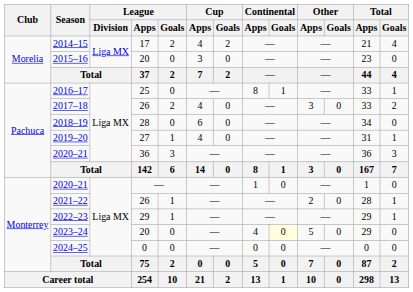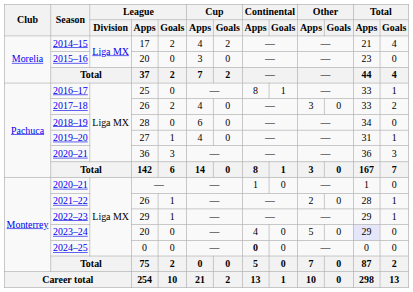(283, 232) lightyellow background -> (283, 232) no background
(366, 232) no background -> (366, 232) lavender background
(255, 248) normal -> (255, 248) bold
